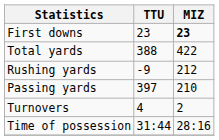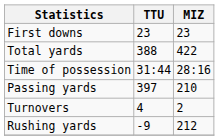(183, 33) bold -> (183, 33) normal
rows swapped: (52, 70) <-> (69, 126)
